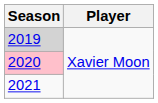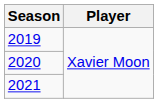(24, 39) lightgrey background -> (24, 39) no background
(24, 62) pink background -> (24, 62) no background
